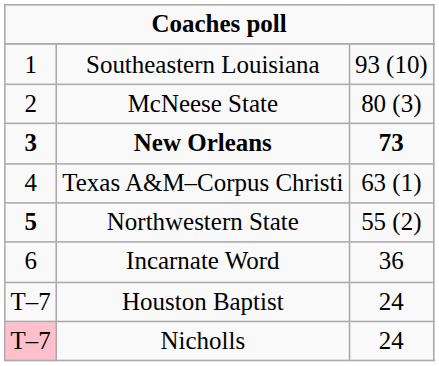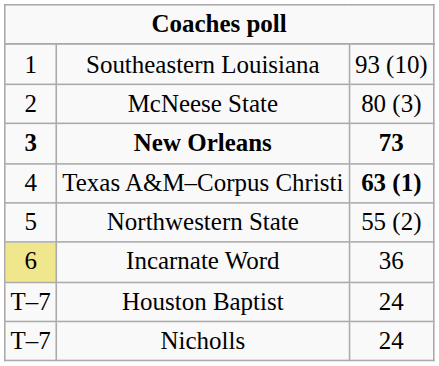(391, 182) normal -> (391, 182) bold
(31, 222) bold -> (31, 222) normal
(31, 261) no background -> (31, 261) khaki background
(31, 340) pink background -> (31, 340) no background
